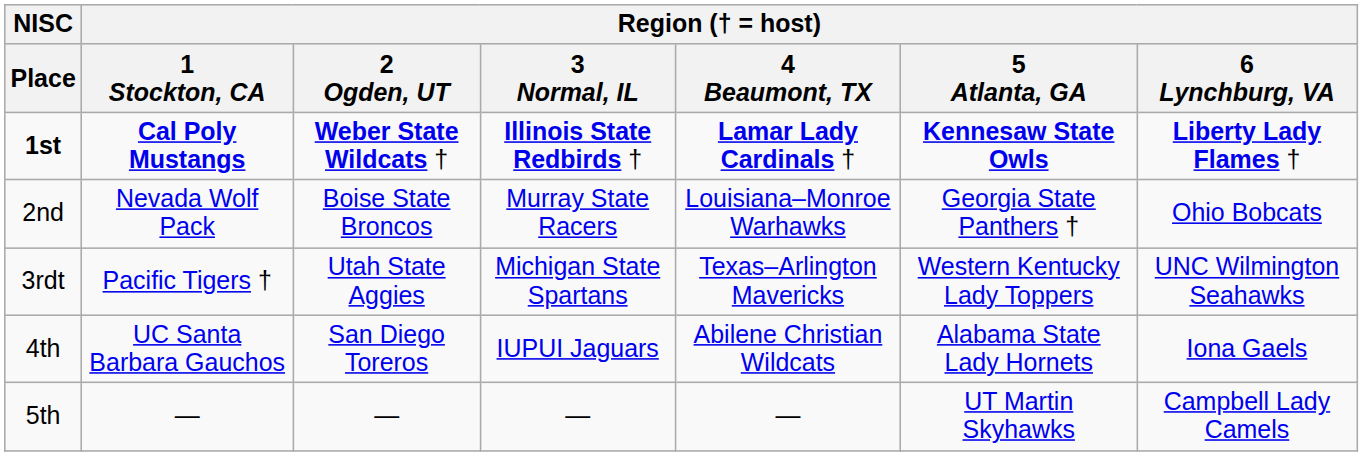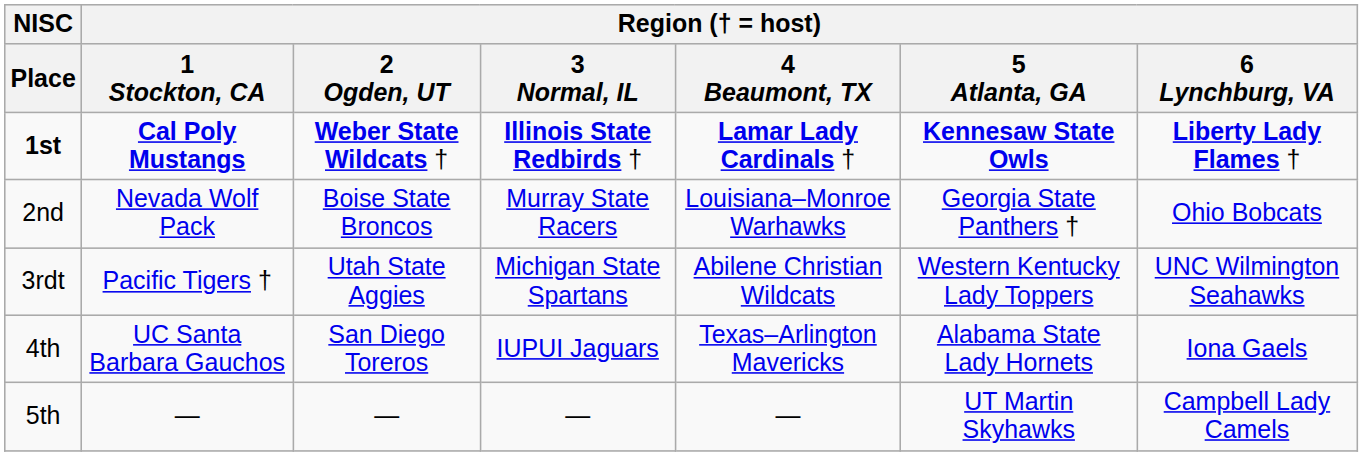(788, 280) Texas–Arlington Mavericks -> (788, 280) Abilene Christian Wildcats
(788, 348) Abilene Christian Wildcats -> (788, 348) Texas–Arlington Mavericks
